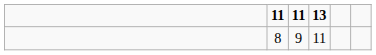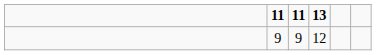(278, 38) 8 -> (278, 38) 9
(319, 38) 11 -> (319, 38) 12
